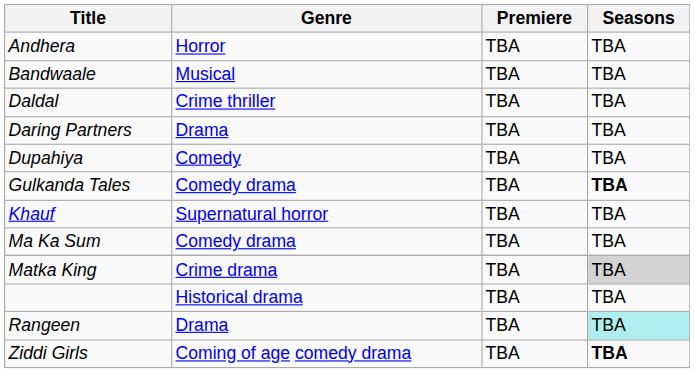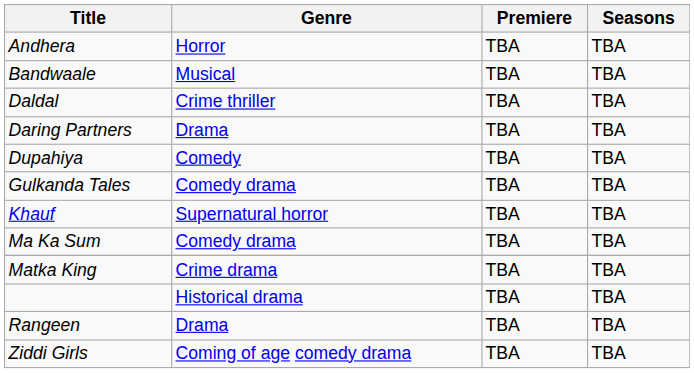(610, 185) bold -> (609, 185) normal
(609, 269) lightgrey background -> (609, 269) no background
(609, 325) paleturquoise background -> (609, 325) no background
(610, 353) bold -> (609, 353) normal
